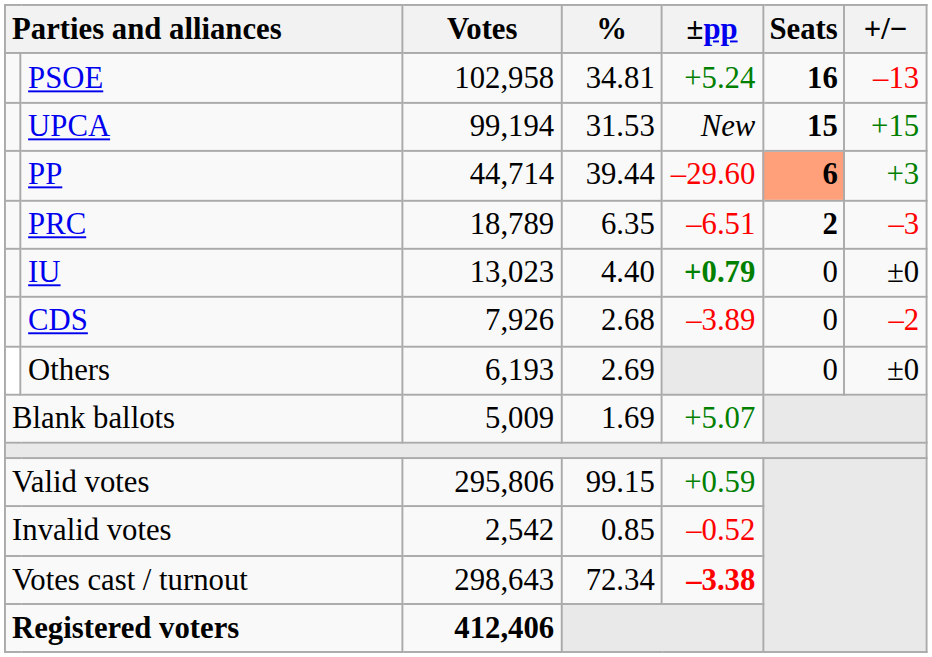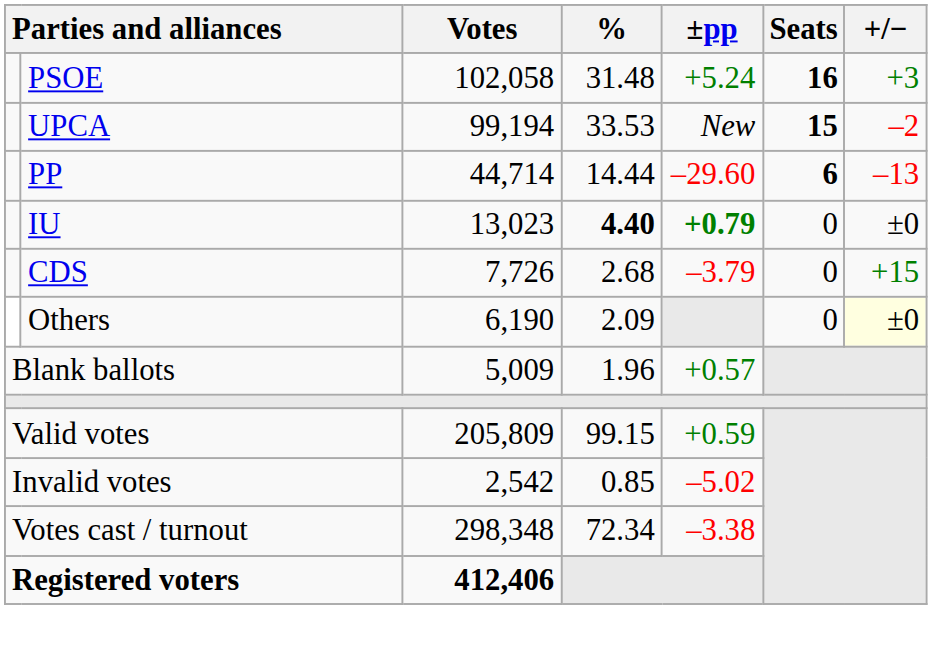(504, 77) 102,958 -> (504, 77) 102,058
(620, 77) 34.81 -> (620, 77) 31.48
(896, 77) –13 -> (903, 77) +3
(620, 126) 31.53 -> (620, 126) 33.53
(895, 126) +15 -> (904, 126) –2
(620, 175) 39.44 -> (620, 175) 14.44
(830, 175) lightsalmon background -> (830, 175) no background
(903, 175) +3 -> (896, 175) –13
- row: (57, 223)
(628, 272) normal -> (628, 223) bold
(520, 321) 7,926 -> (520, 272) 7,726
(721, 321) –3.89 -> (721, 272) –3.79
(904, 321) –2 -> (895, 272) +15
(520, 369) 6,193 -> (520, 321) 6,190
(628, 369) 2.69 -> (628, 321) 2.09
(903, 369) no background -> (903, 321) lightyellow background
(628, 418) 1.69 -> (628, 369) 1.96
(720, 418) +5.07 -> (720, 369) +0.57
(504, 481) 295,806 -> (504, 432) 205,809
(721, 530) –0.52 -> (721, 481) –5.02
(504, 578) 298,643 -> (504, 530) 298,348
(721, 578) bold -> (721, 530) normal
